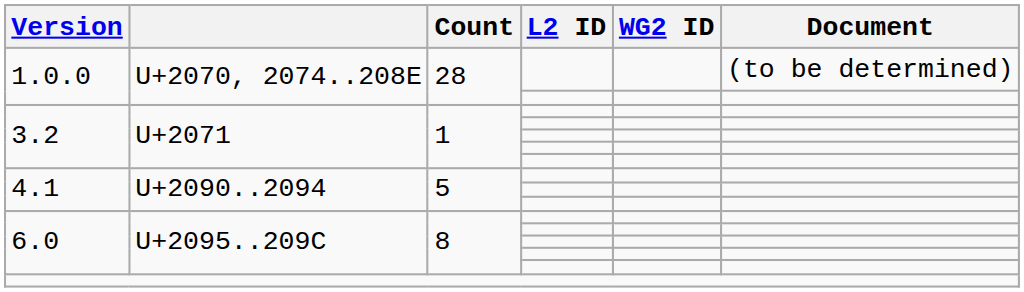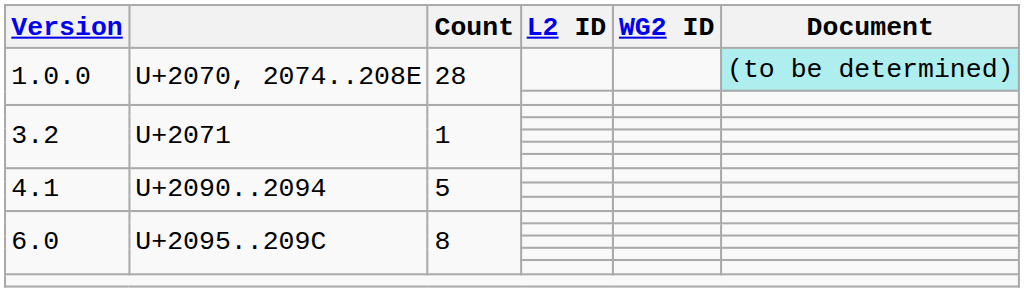(870, 70) no background -> (870, 70) paleturquoise background
